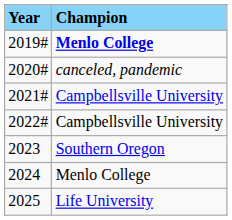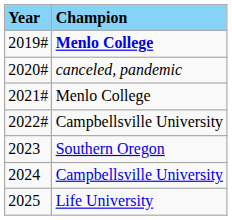(139, 95) Campbellsville University -> (103, 95) Menlo College
(103, 174) Menlo College -> (139, 174) Campbellsville University
